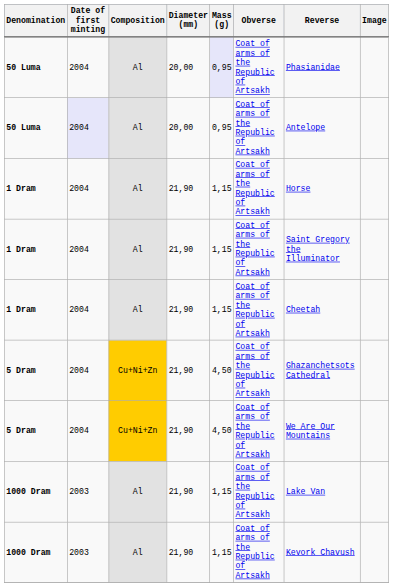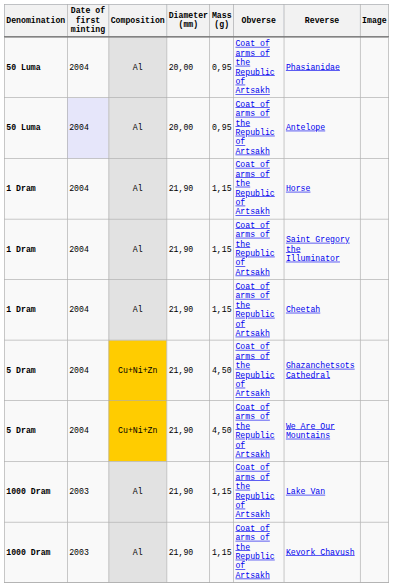(222, 67) lavender background -> (222, 67) no background
